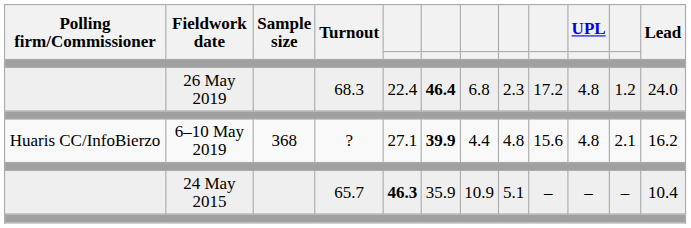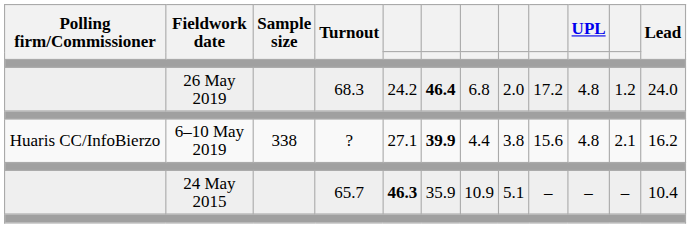(402, 89) 22.4 -> (402, 89) 24.2
(514, 89) 2.3 -> (514, 89) 2.0
(284, 141) 368 -> (284, 141) 338
(514, 141) 4.8 -> (514, 141) 3.8
